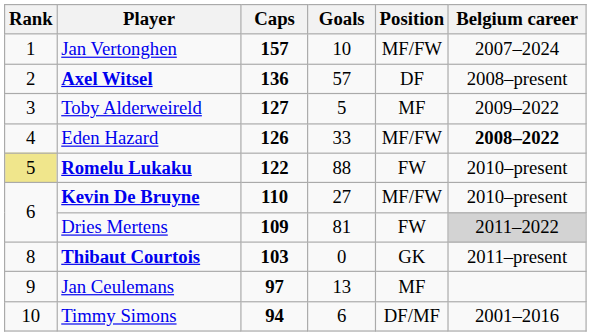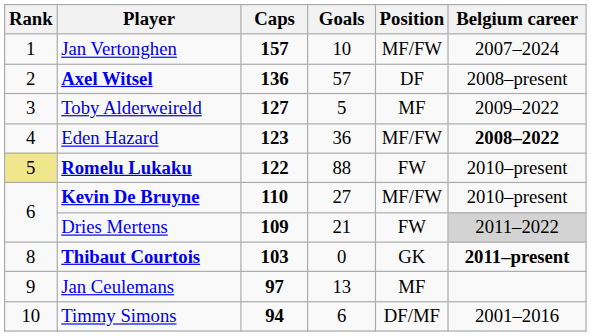(275, 138) 126 -> (275, 138) 123
(342, 138) 33 -> (342, 138) 36
(342, 227) 81 -> (342, 227) 21
(517, 256) normal -> (517, 256) bold
